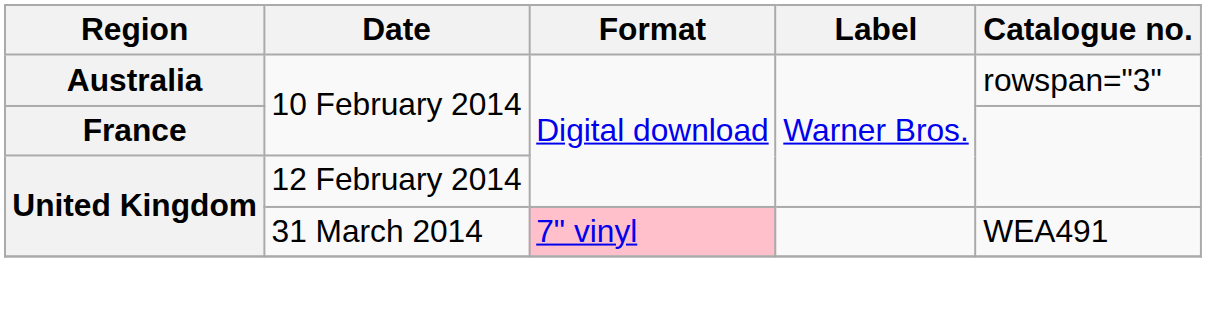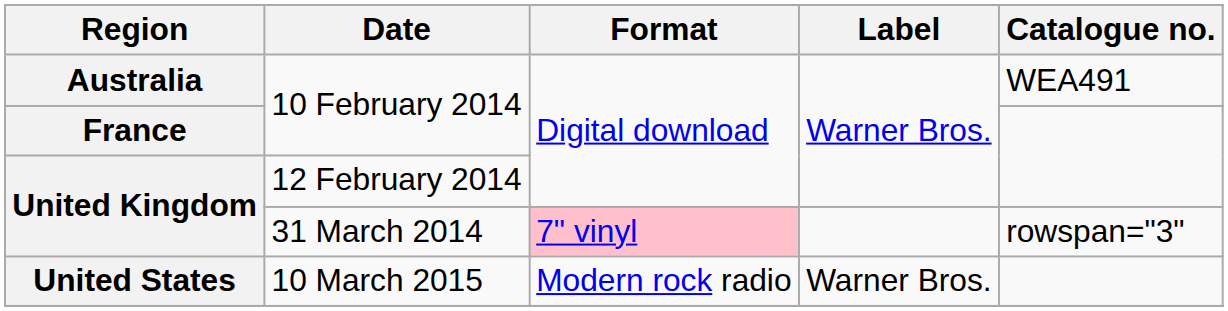(1073, 79) rowspan="3" -> (1069, 79) WEA491
(1046, 230) WEA491 -> (1095, 230) rowspan="3"
+ row: (135, 280)
